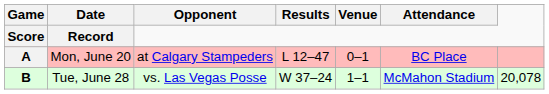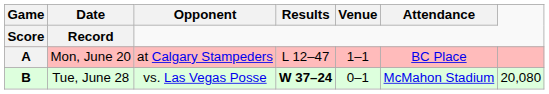(358, 57) 0–1 -> (358, 57) 1–1
(306, 78) normal -> (306, 78) bold
(358, 78) 1–1 -> (358, 78) 0–1
(521, 78) 20,078 -> (521, 78) 20,080
